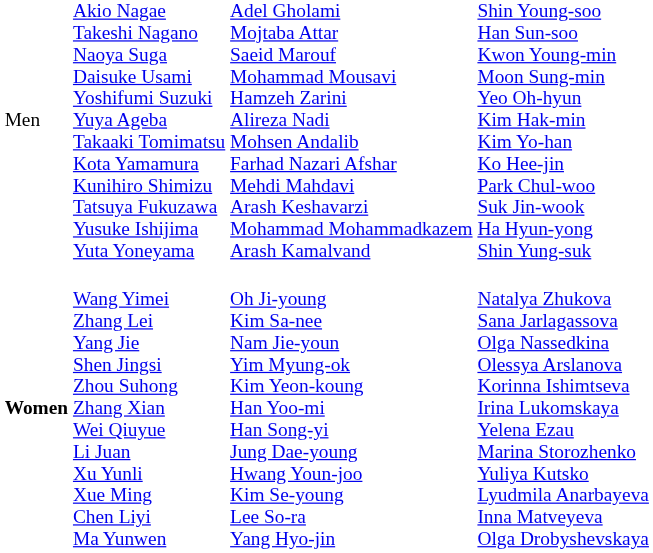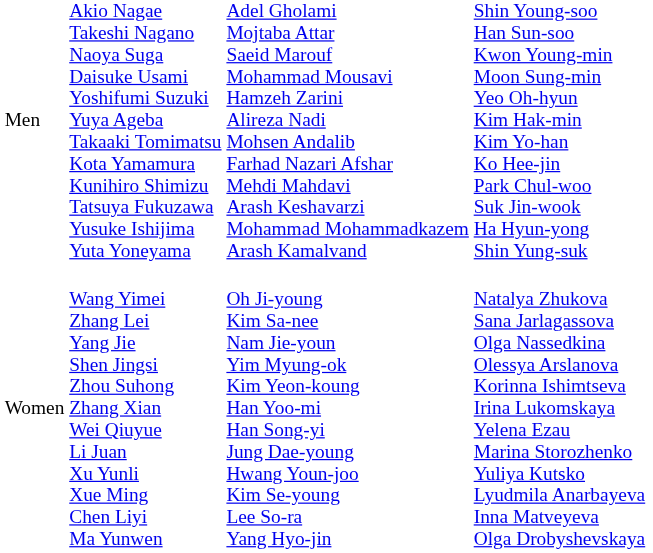(36, 408) bold -> (35, 408) normal
